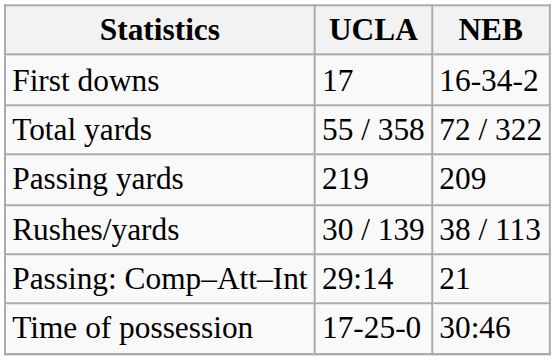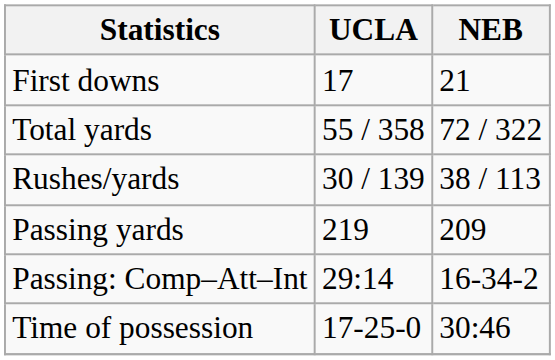(489, 79) 16-34-2 -> (455, 79) 21
rows swapped: (96, 228) <-> (98, 178)
(455, 278) 21 -> (489, 278) 16-34-2
